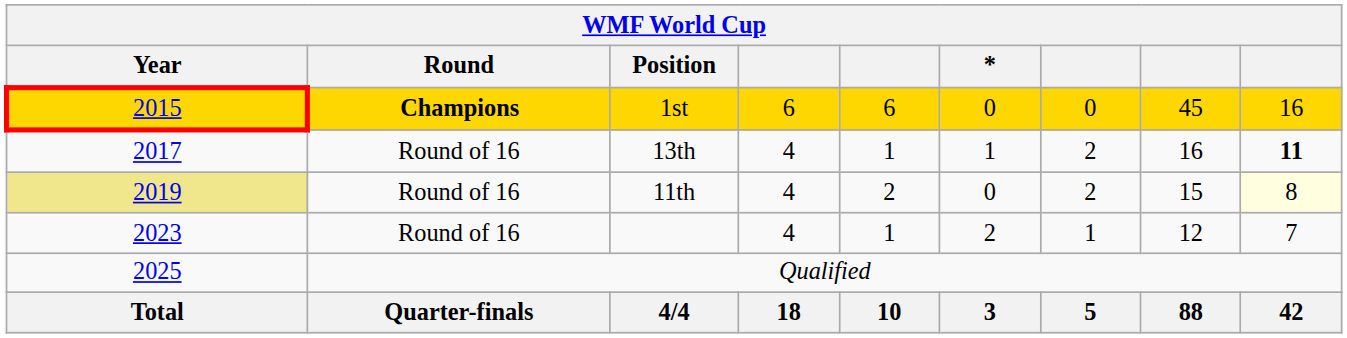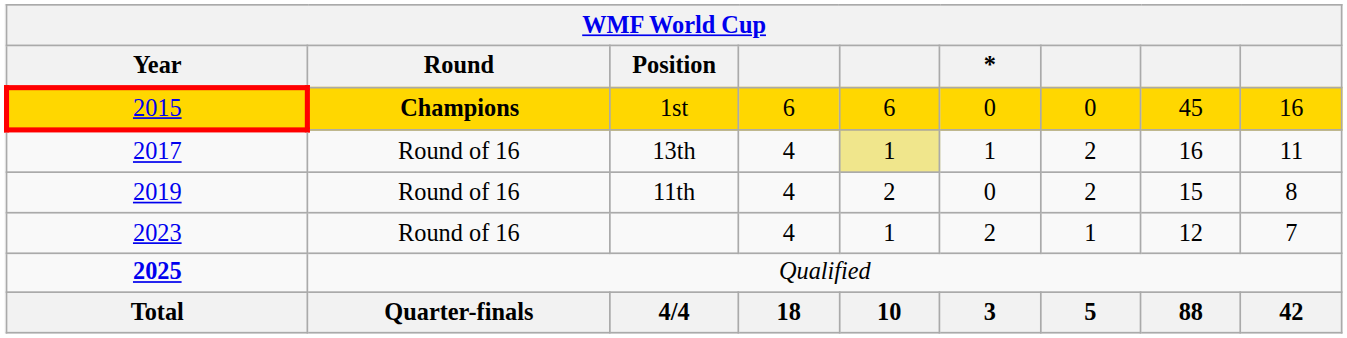(889, 151) no background -> (889, 151) khaki background
(1291, 151) bold -> (1291, 151) normal
(157, 192) khaki background -> (157, 192) no background
(1291, 192) lightyellow background -> (1291, 192) no background
(157, 272) normal -> (157, 272) bold
